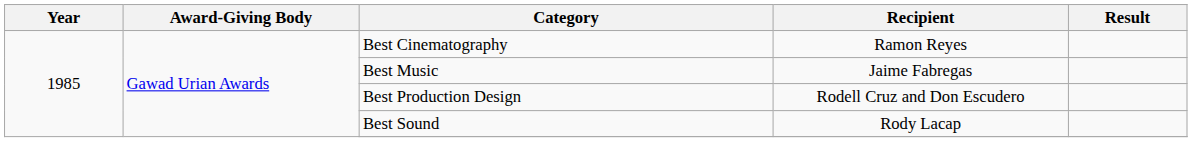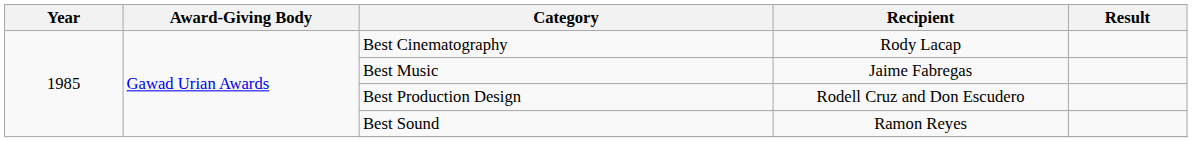(921, 44) Ramon Reyes -> (921, 44) Rody Lacap
(921, 123) Rody Lacap -> (921, 123) Ramon Reyes
